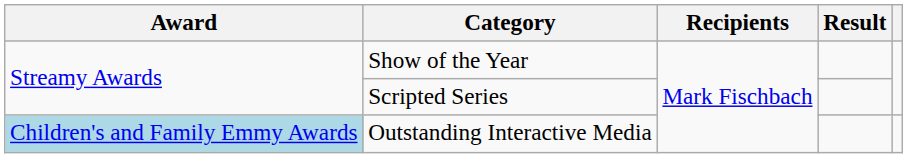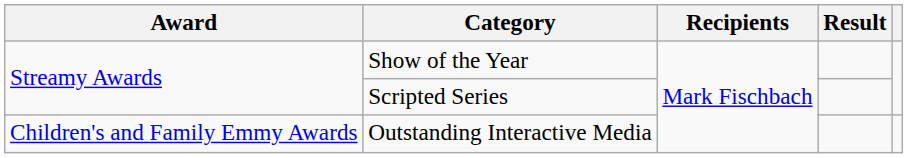(184, 133) lightblue background -> (184, 133) no background
